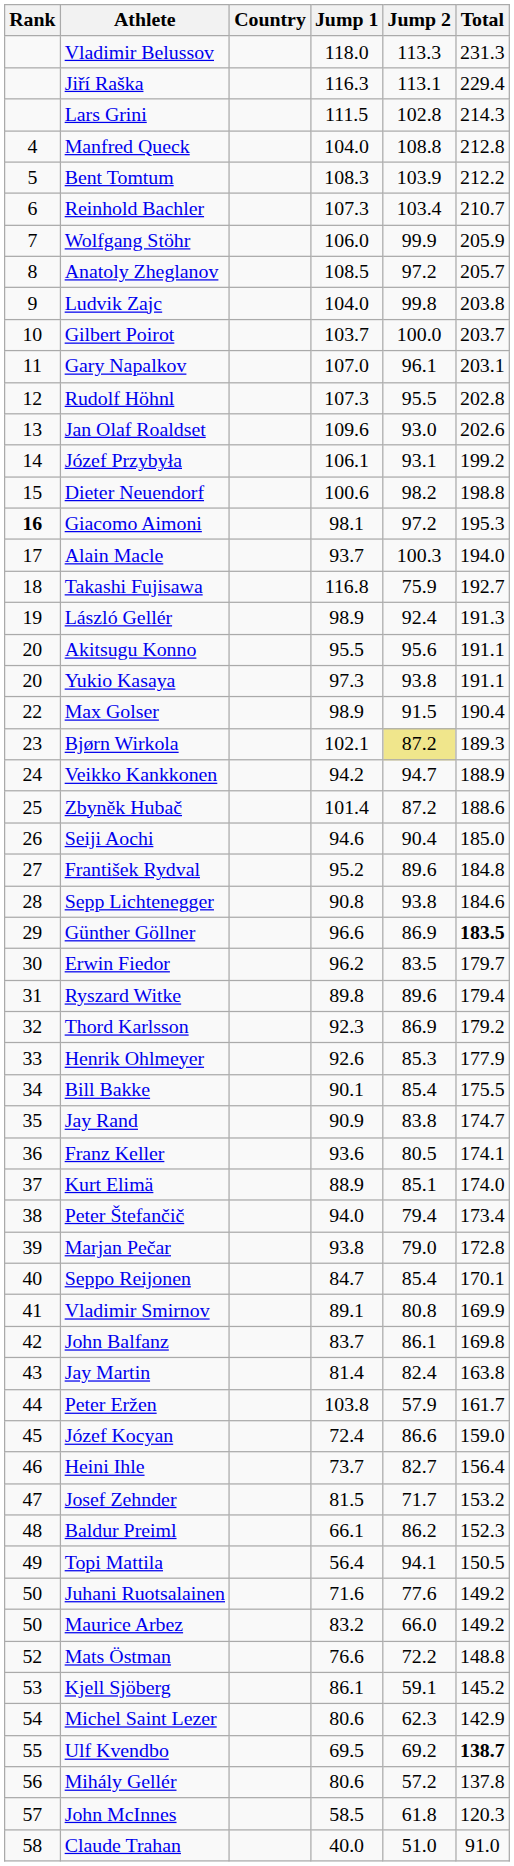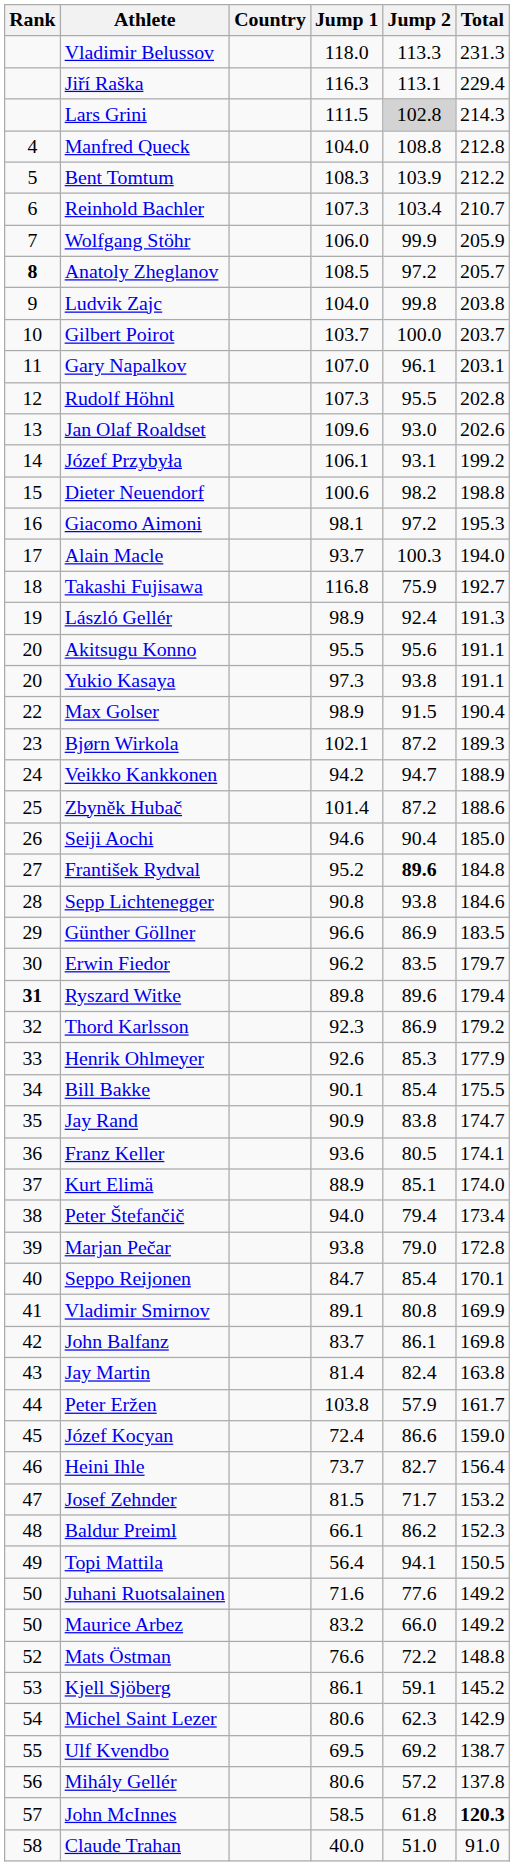(419, 114) no background -> (419, 114) lightgrey background
(32, 271) normal -> (32, 271) bold
(32, 523) bold -> (32, 523) normal
(419, 743) khaki background -> (419, 743) no background
(419, 869) normal -> (419, 869) bold
(482, 932) bold -> (482, 932) normal
(32, 995) normal -> (32, 995) bold
(482, 1750) bold -> (482, 1750) normal
(482, 1813) normal -> (482, 1813) bold
